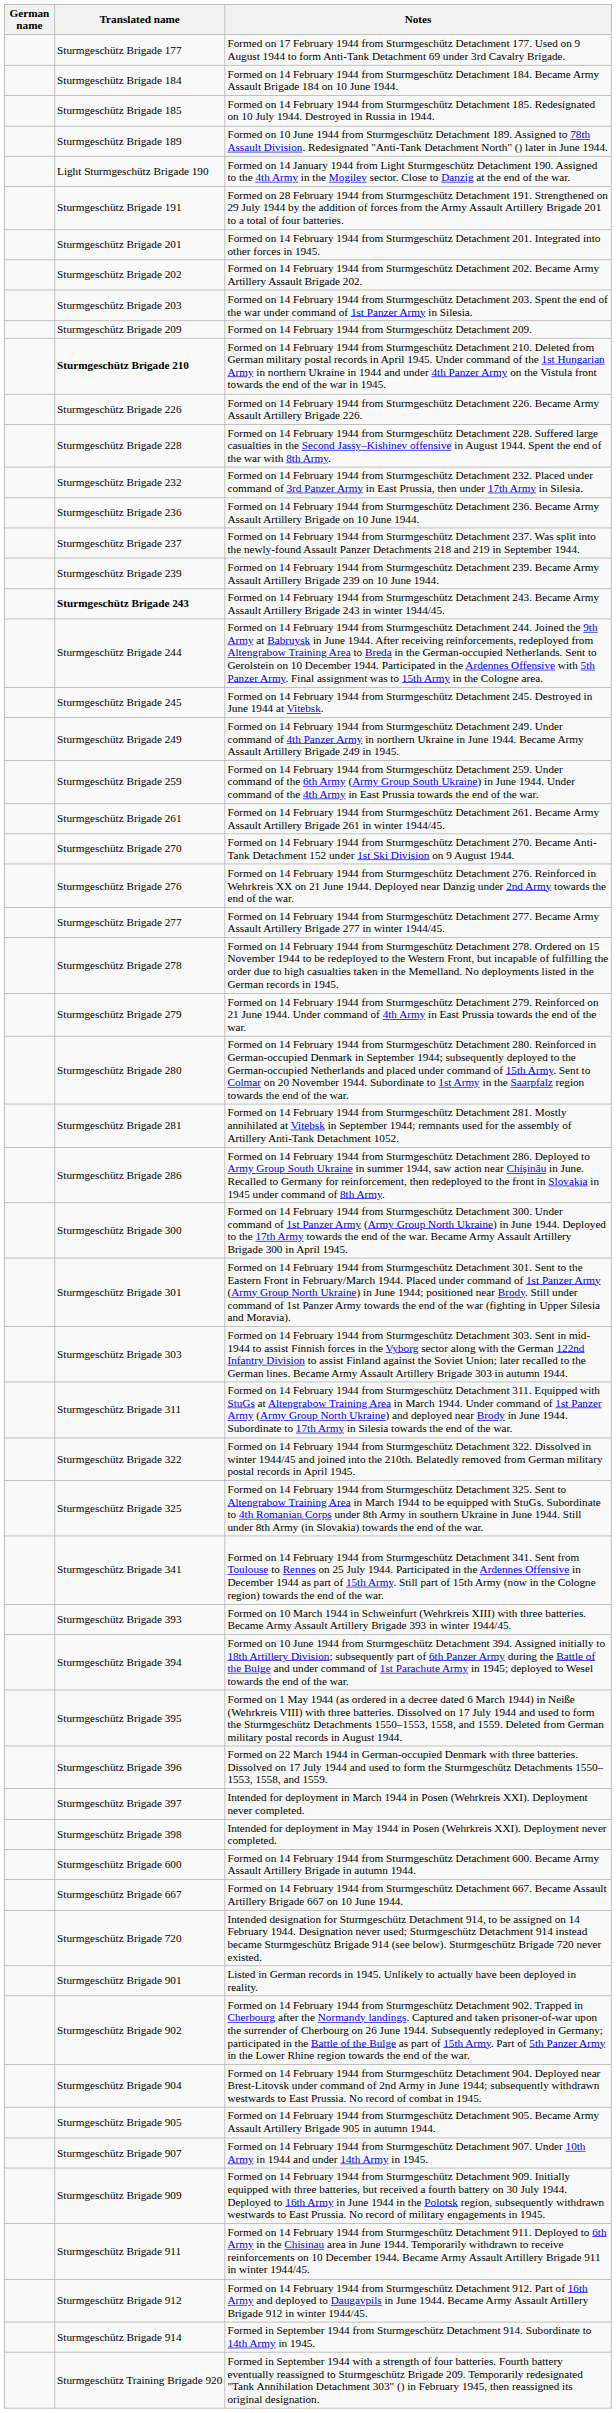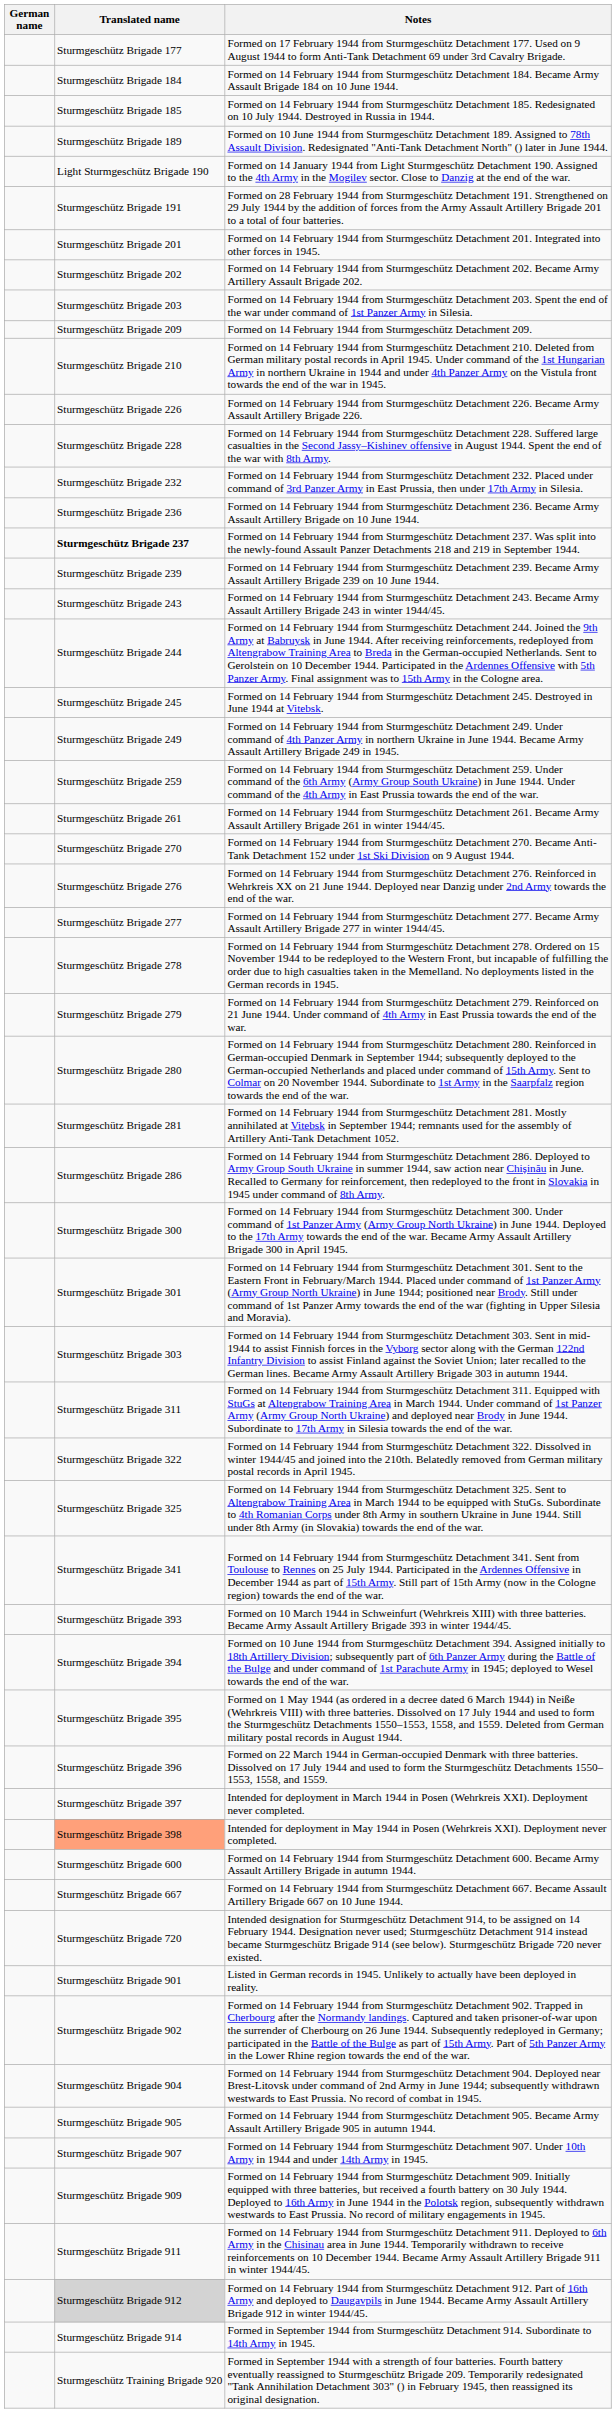(123, 366) bold -> (119, 366) normal
(119, 543) normal -> (123, 543) bold
(123, 604) bold -> (119, 604) normal
(119, 1834) no background -> (119, 1834) lightsalmon background
(119, 2300) no background -> (119, 2300) lightgrey background
